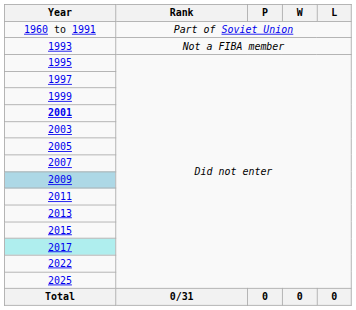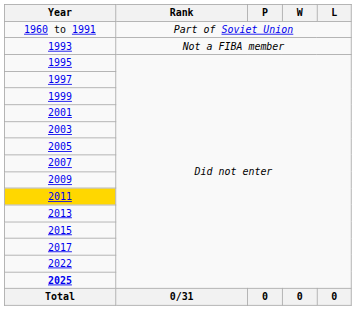(60, 113) bold -> (60, 113) normal
(60, 180) lightblue background -> (60, 180) no background
(60, 196) no background -> (60, 196) gold background
(60, 246) paleturquoise background -> (60, 246) no background
(60, 280) normal -> (60, 280) bold
